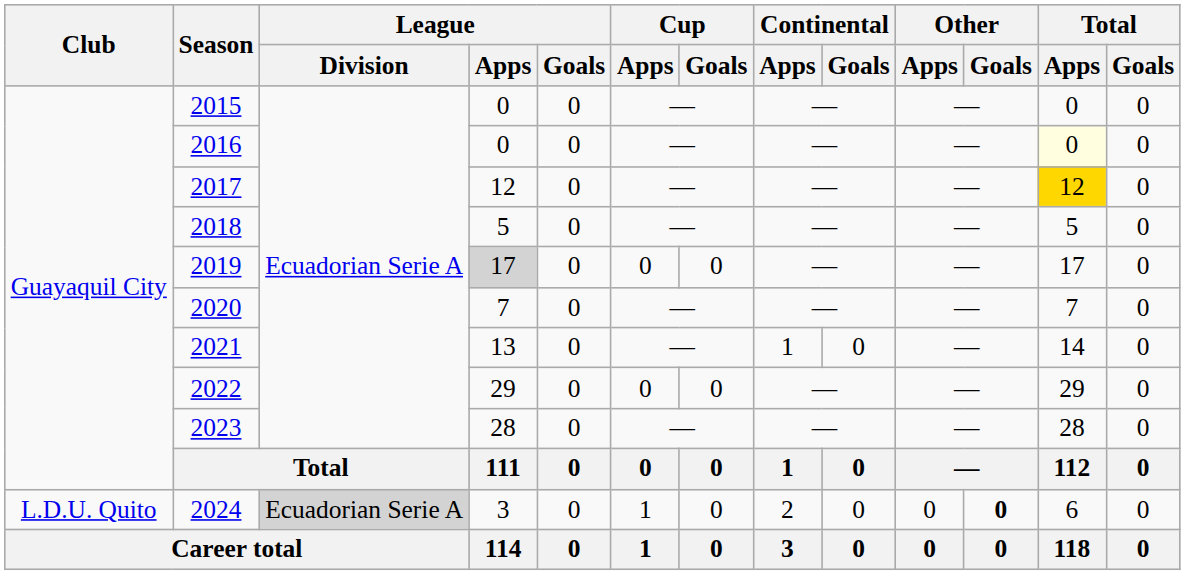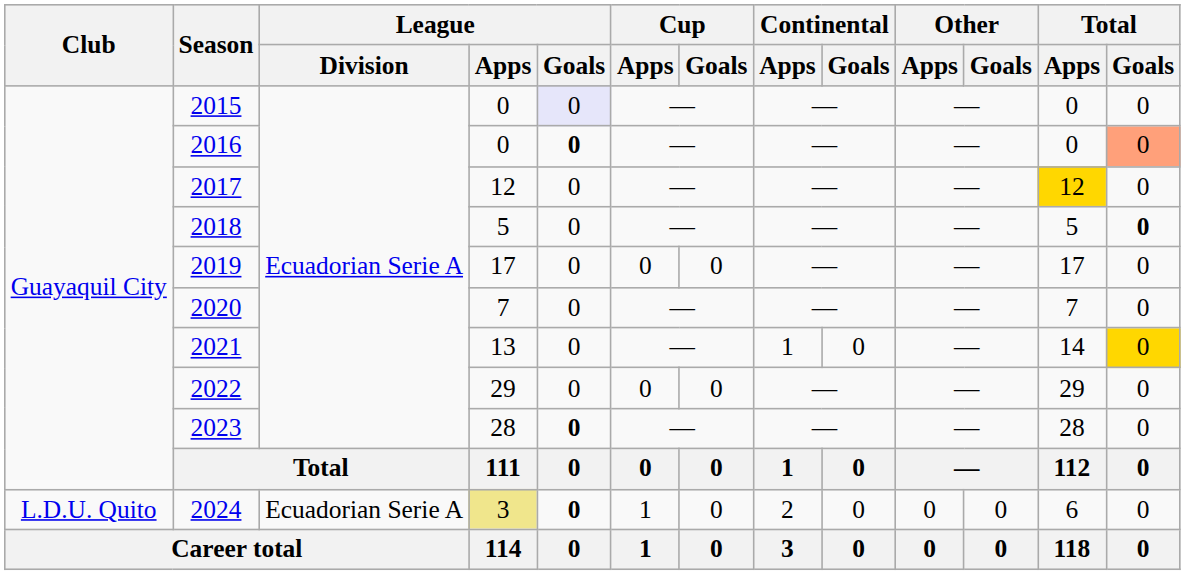(574, 105) no background -> (574, 105) lavender background
(574, 145) normal -> (574, 145) bold
(1072, 145) lightyellow background -> (1072, 145) no background
(1143, 145) no background -> (1143, 145) lightsalmon background
(1143, 226) normal -> (1143, 226) bold
(503, 266) lightgrey background -> (503, 266) no background
(1143, 347) no background -> (1143, 347) gold background
(574, 428) normal -> (574, 428) bold
(364, 508) lightgrey background -> (364, 508) no background
(503, 508) no background -> (503, 508) khaki background
(574, 508) normal -> (574, 508) bold
(1001, 508) bold -> (1001, 508) normal
